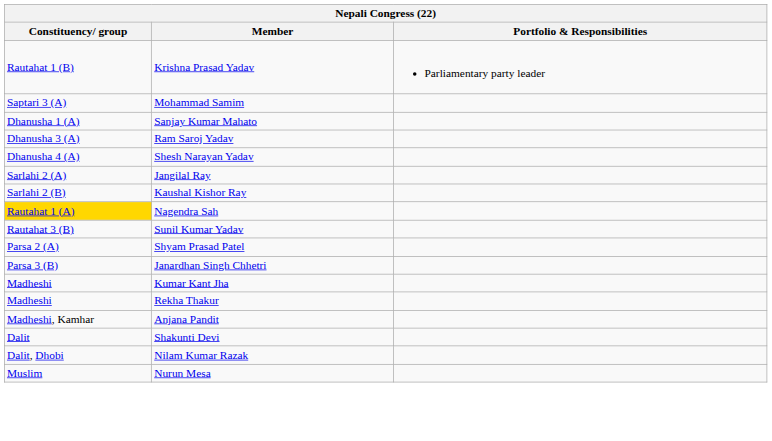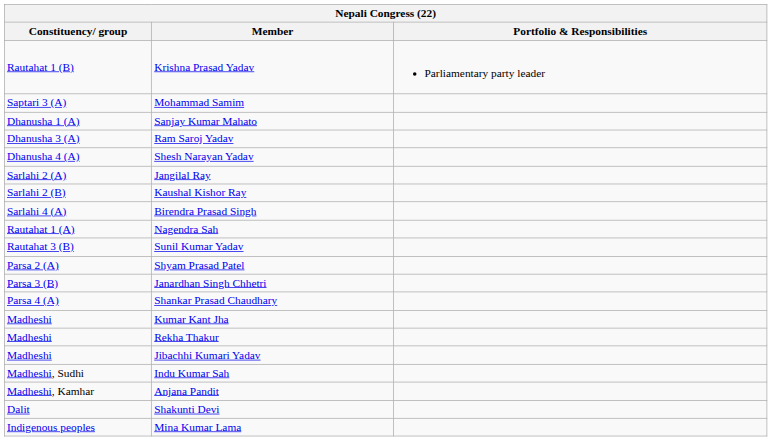+ row: (205, 211)
(41, 211) gold background -> (41, 229) no background
+ row: (216, 301)
+ row: (207, 355)
+ row: (192, 373)
- row: (201, 355)
+ row: (198, 427)
- row: (182, 373)
